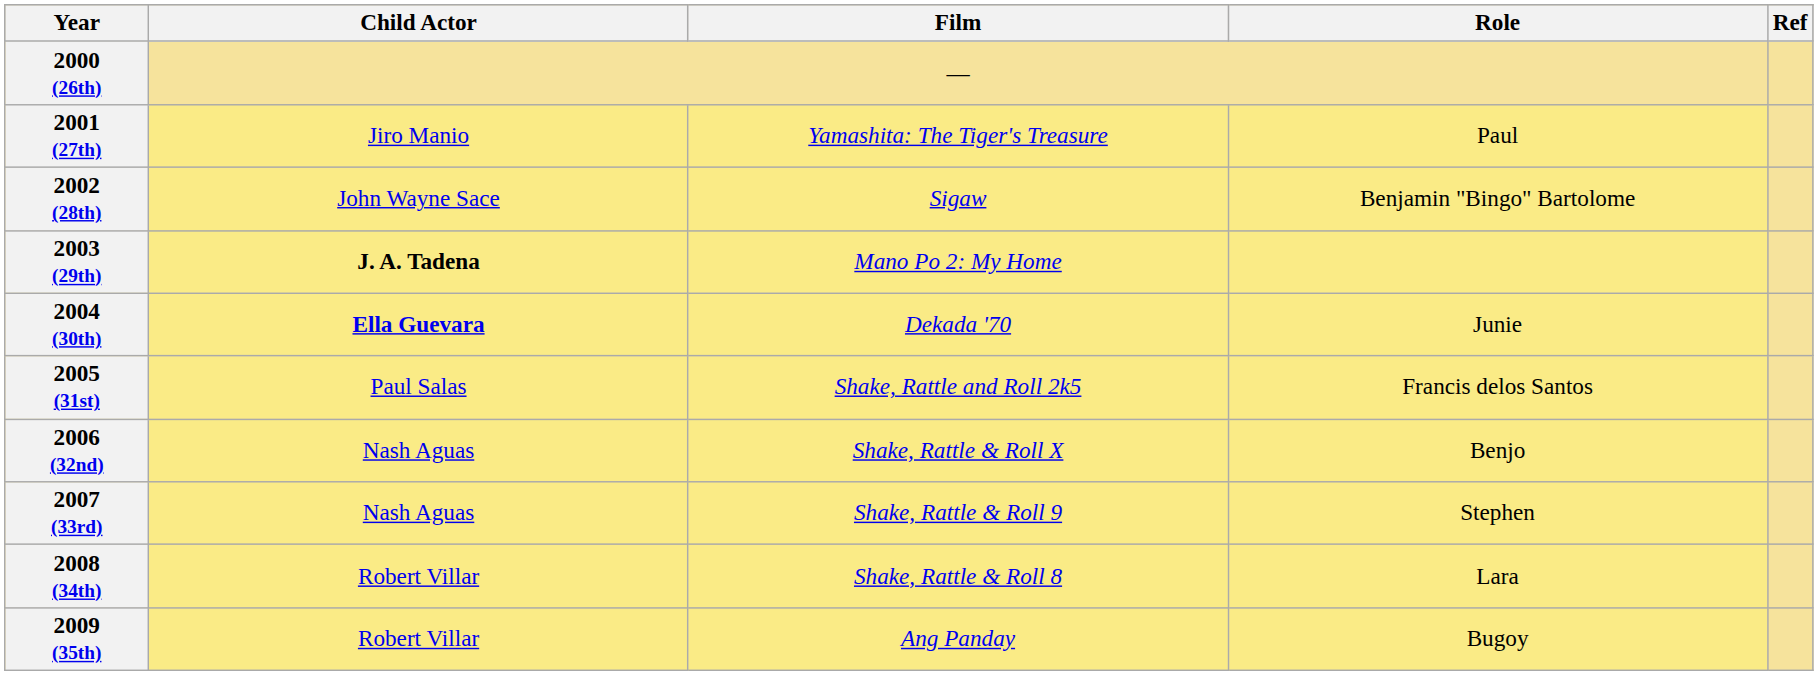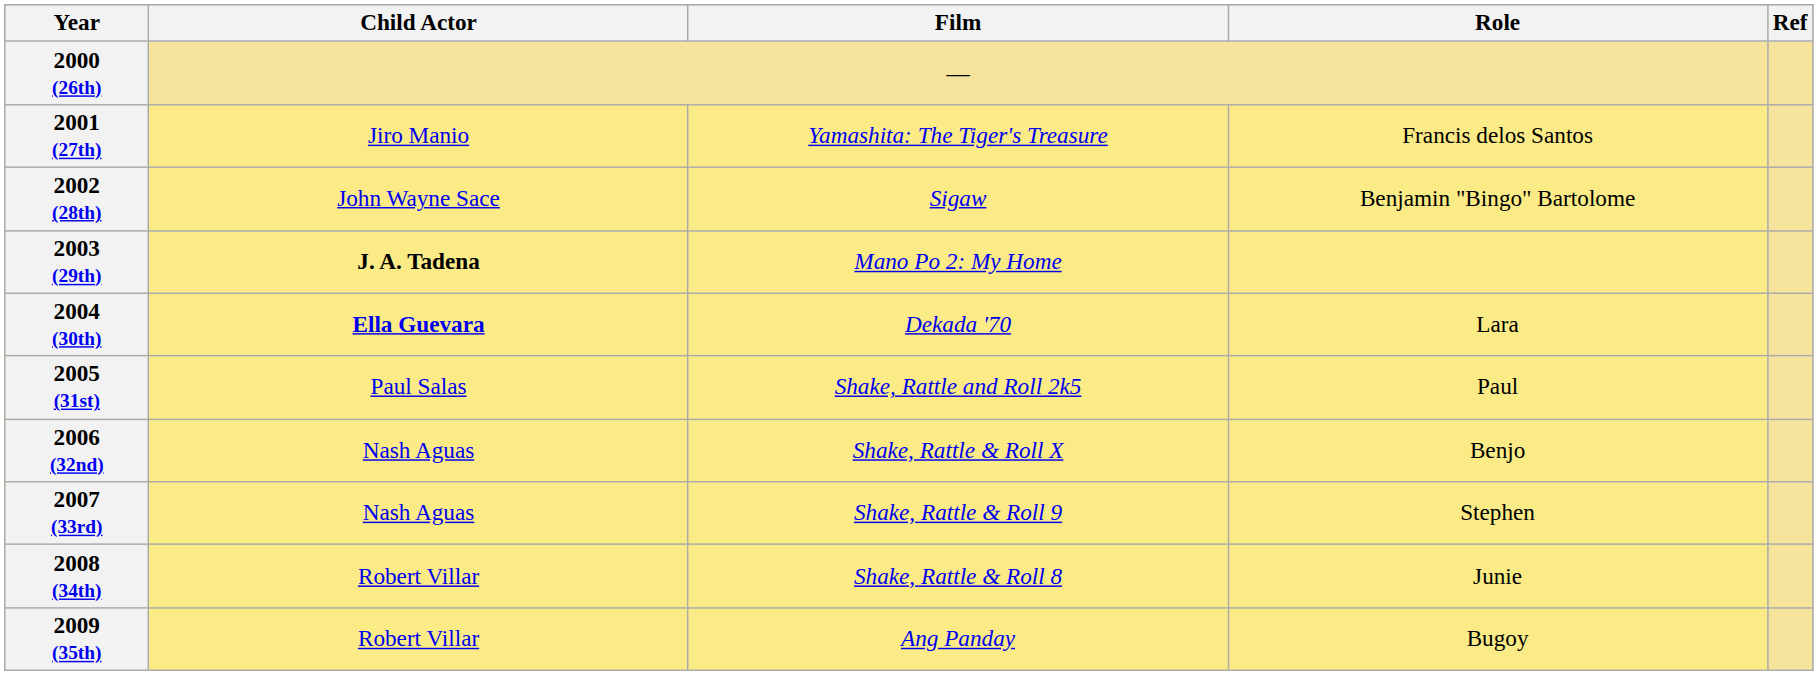(1498, 135) Paul -> (1498, 135) Francis delos Santos
(1498, 324) Junie -> (1498, 324) Lara
(1498, 387) Francis delos Santos -> (1498, 387) Paul
(1498, 575) Lara -> (1498, 575) Junie
